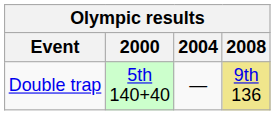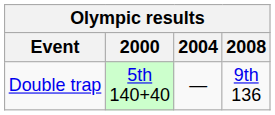(246, 85) khaki background -> (246, 85) no background
